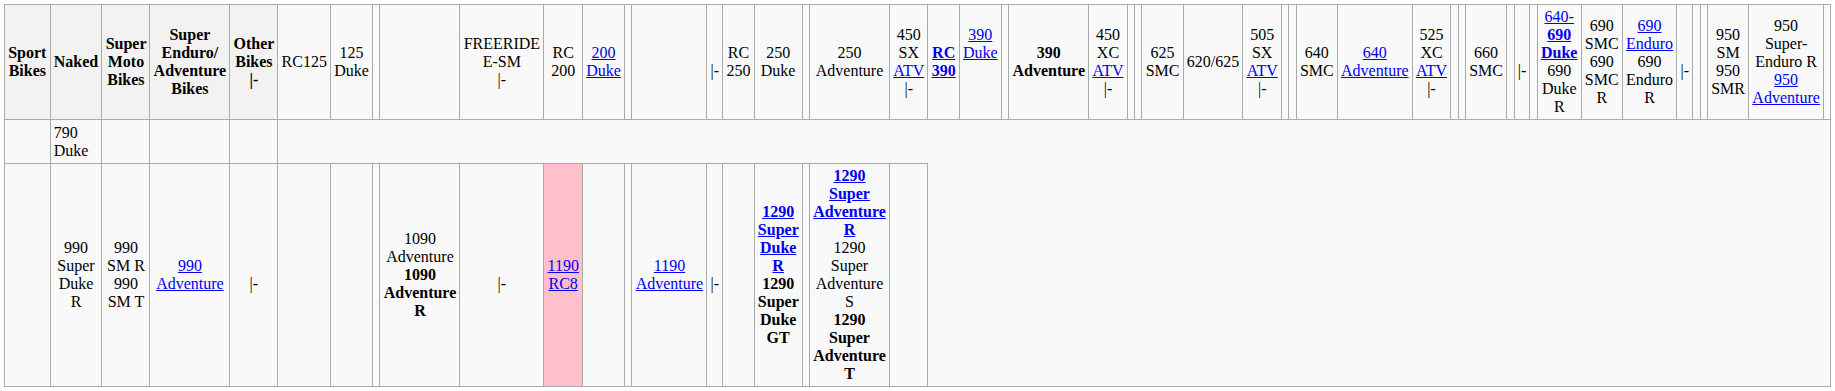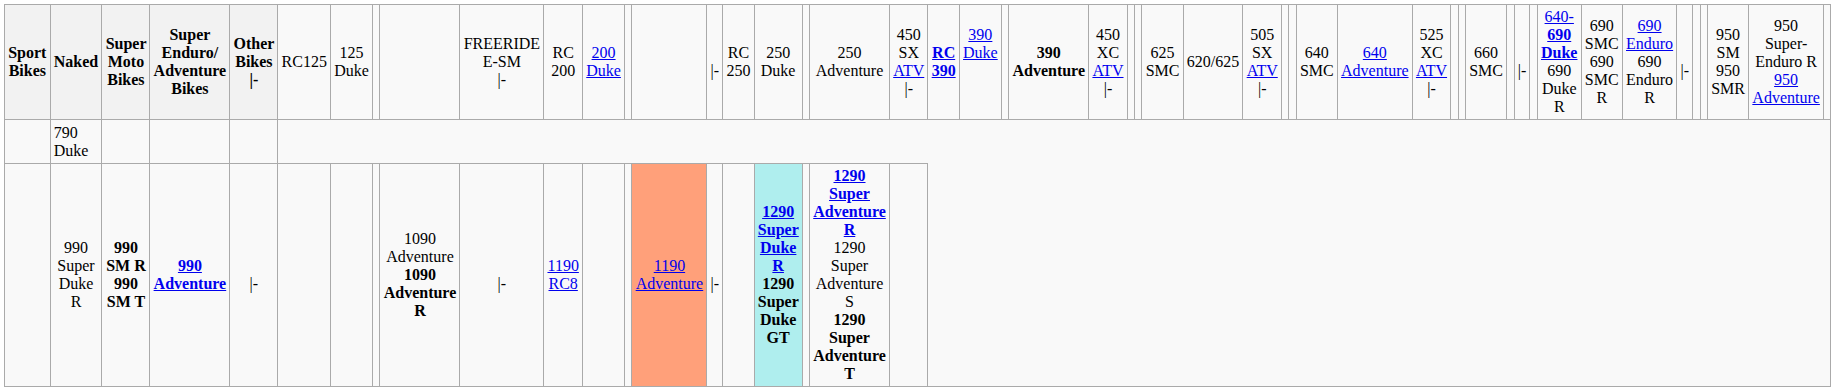(126, 274) normal -> (126, 274) bold
(190, 274) normal -> (190, 274) bold
(563, 274) pink background -> (563, 274) no background
(669, 274) no background -> (669, 274) lightsalmon background
(778, 274) no background -> (778, 274) paleturquoise background
